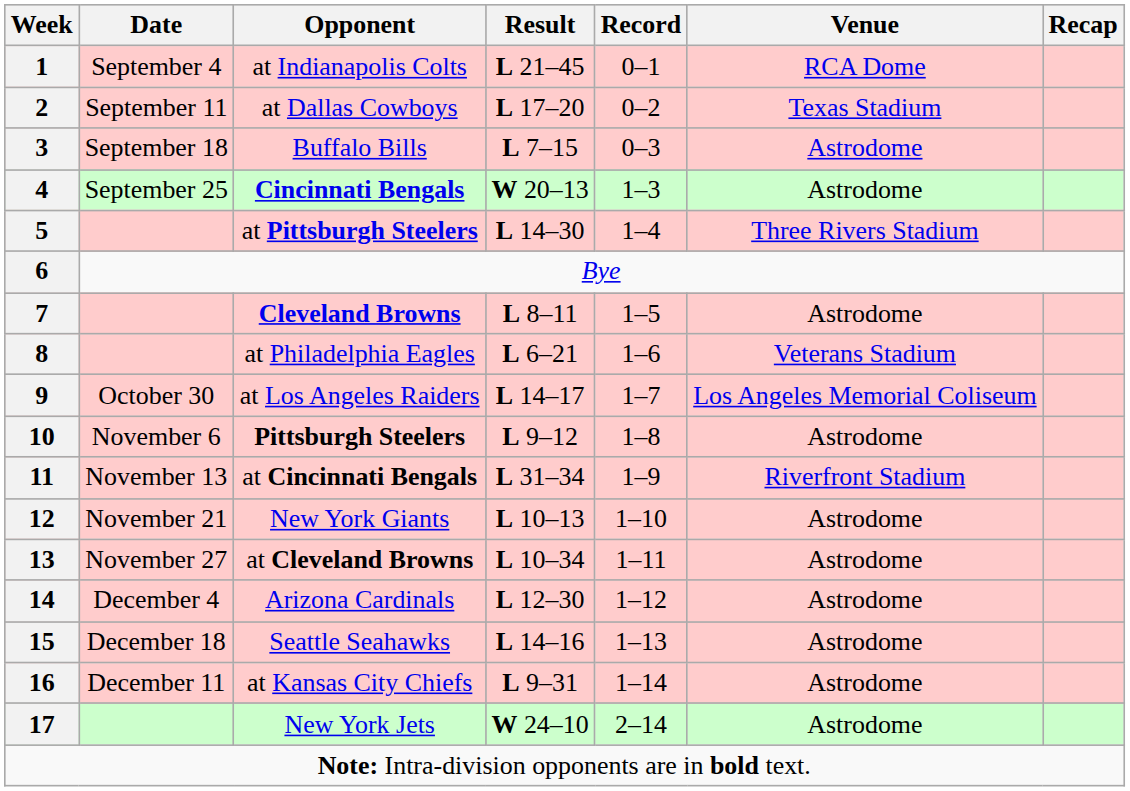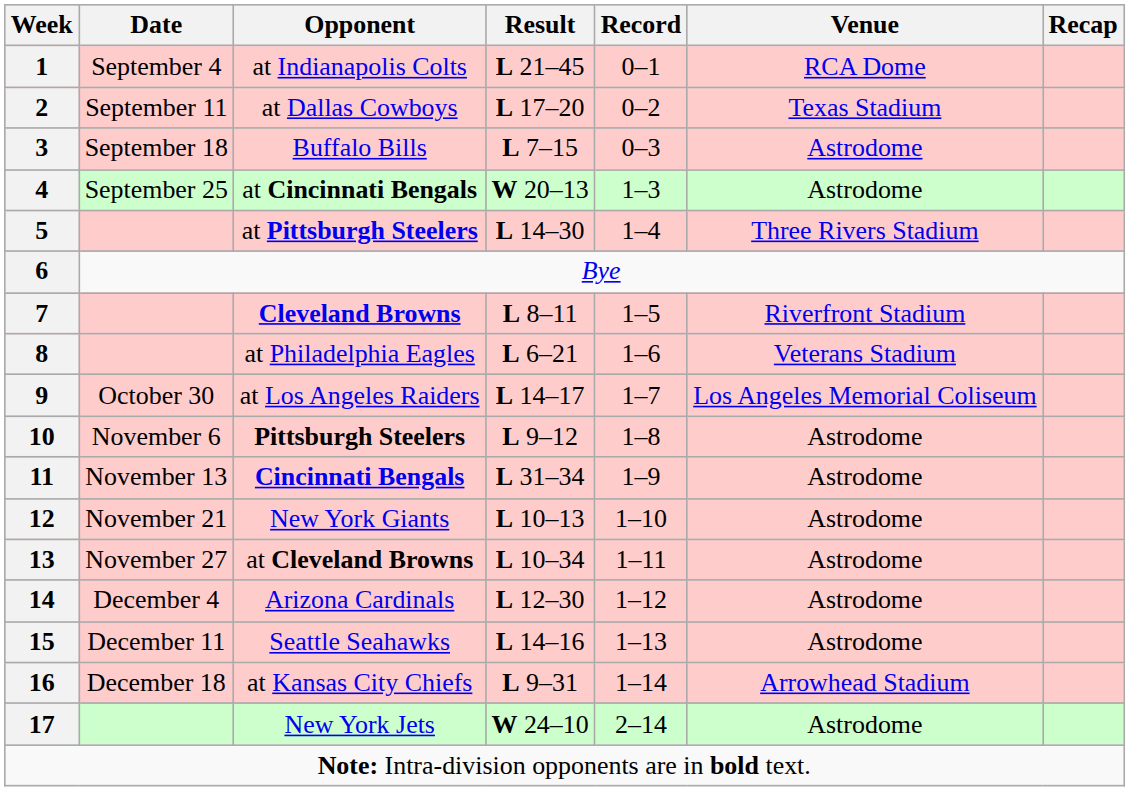(360, 189) Cincinnati Bengals -> (360, 189) at Cincinnati Bengals
(865, 312) Astrodome -> (865, 312) Riverfront Stadium
(360, 477) at Cincinnati Bengals -> (360, 477) Cincinnati Bengals
(865, 477) Riverfront Stadium -> (865, 477) Astrodome
(156, 641) December 18 -> (156, 641) December 11
(156, 682) December 11 -> (156, 682) December 18
(865, 682) Astrodome -> (865, 682) Arrowhead Stadium
